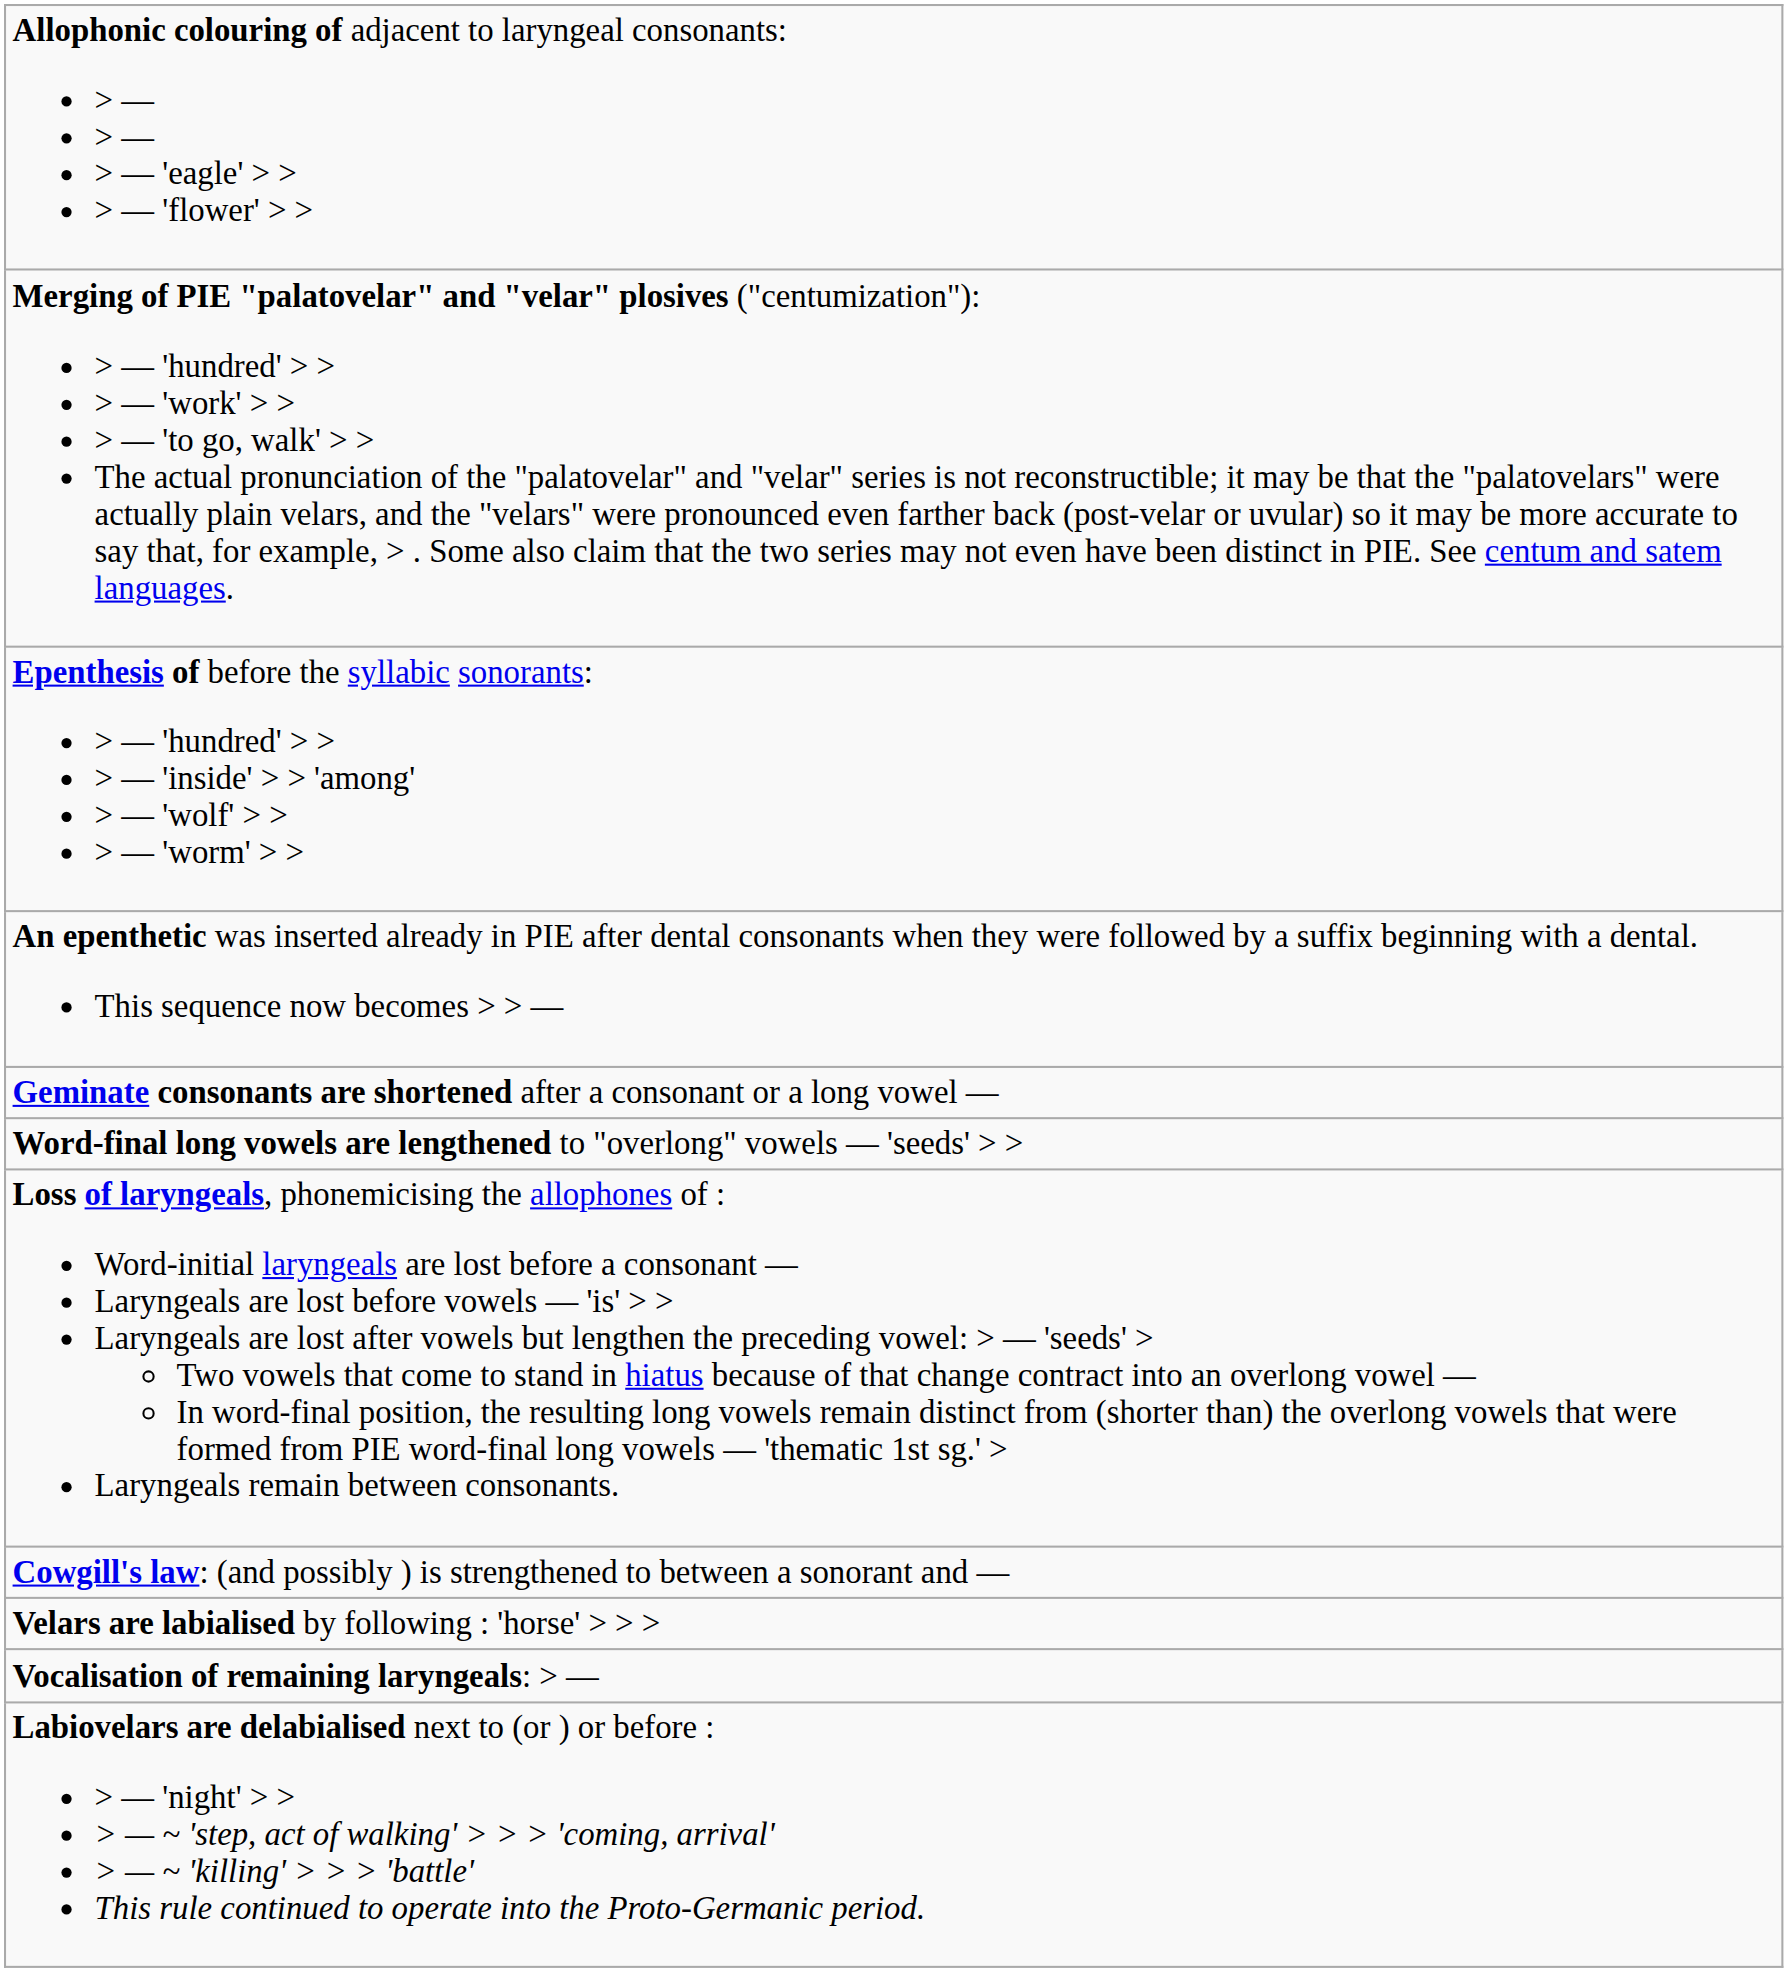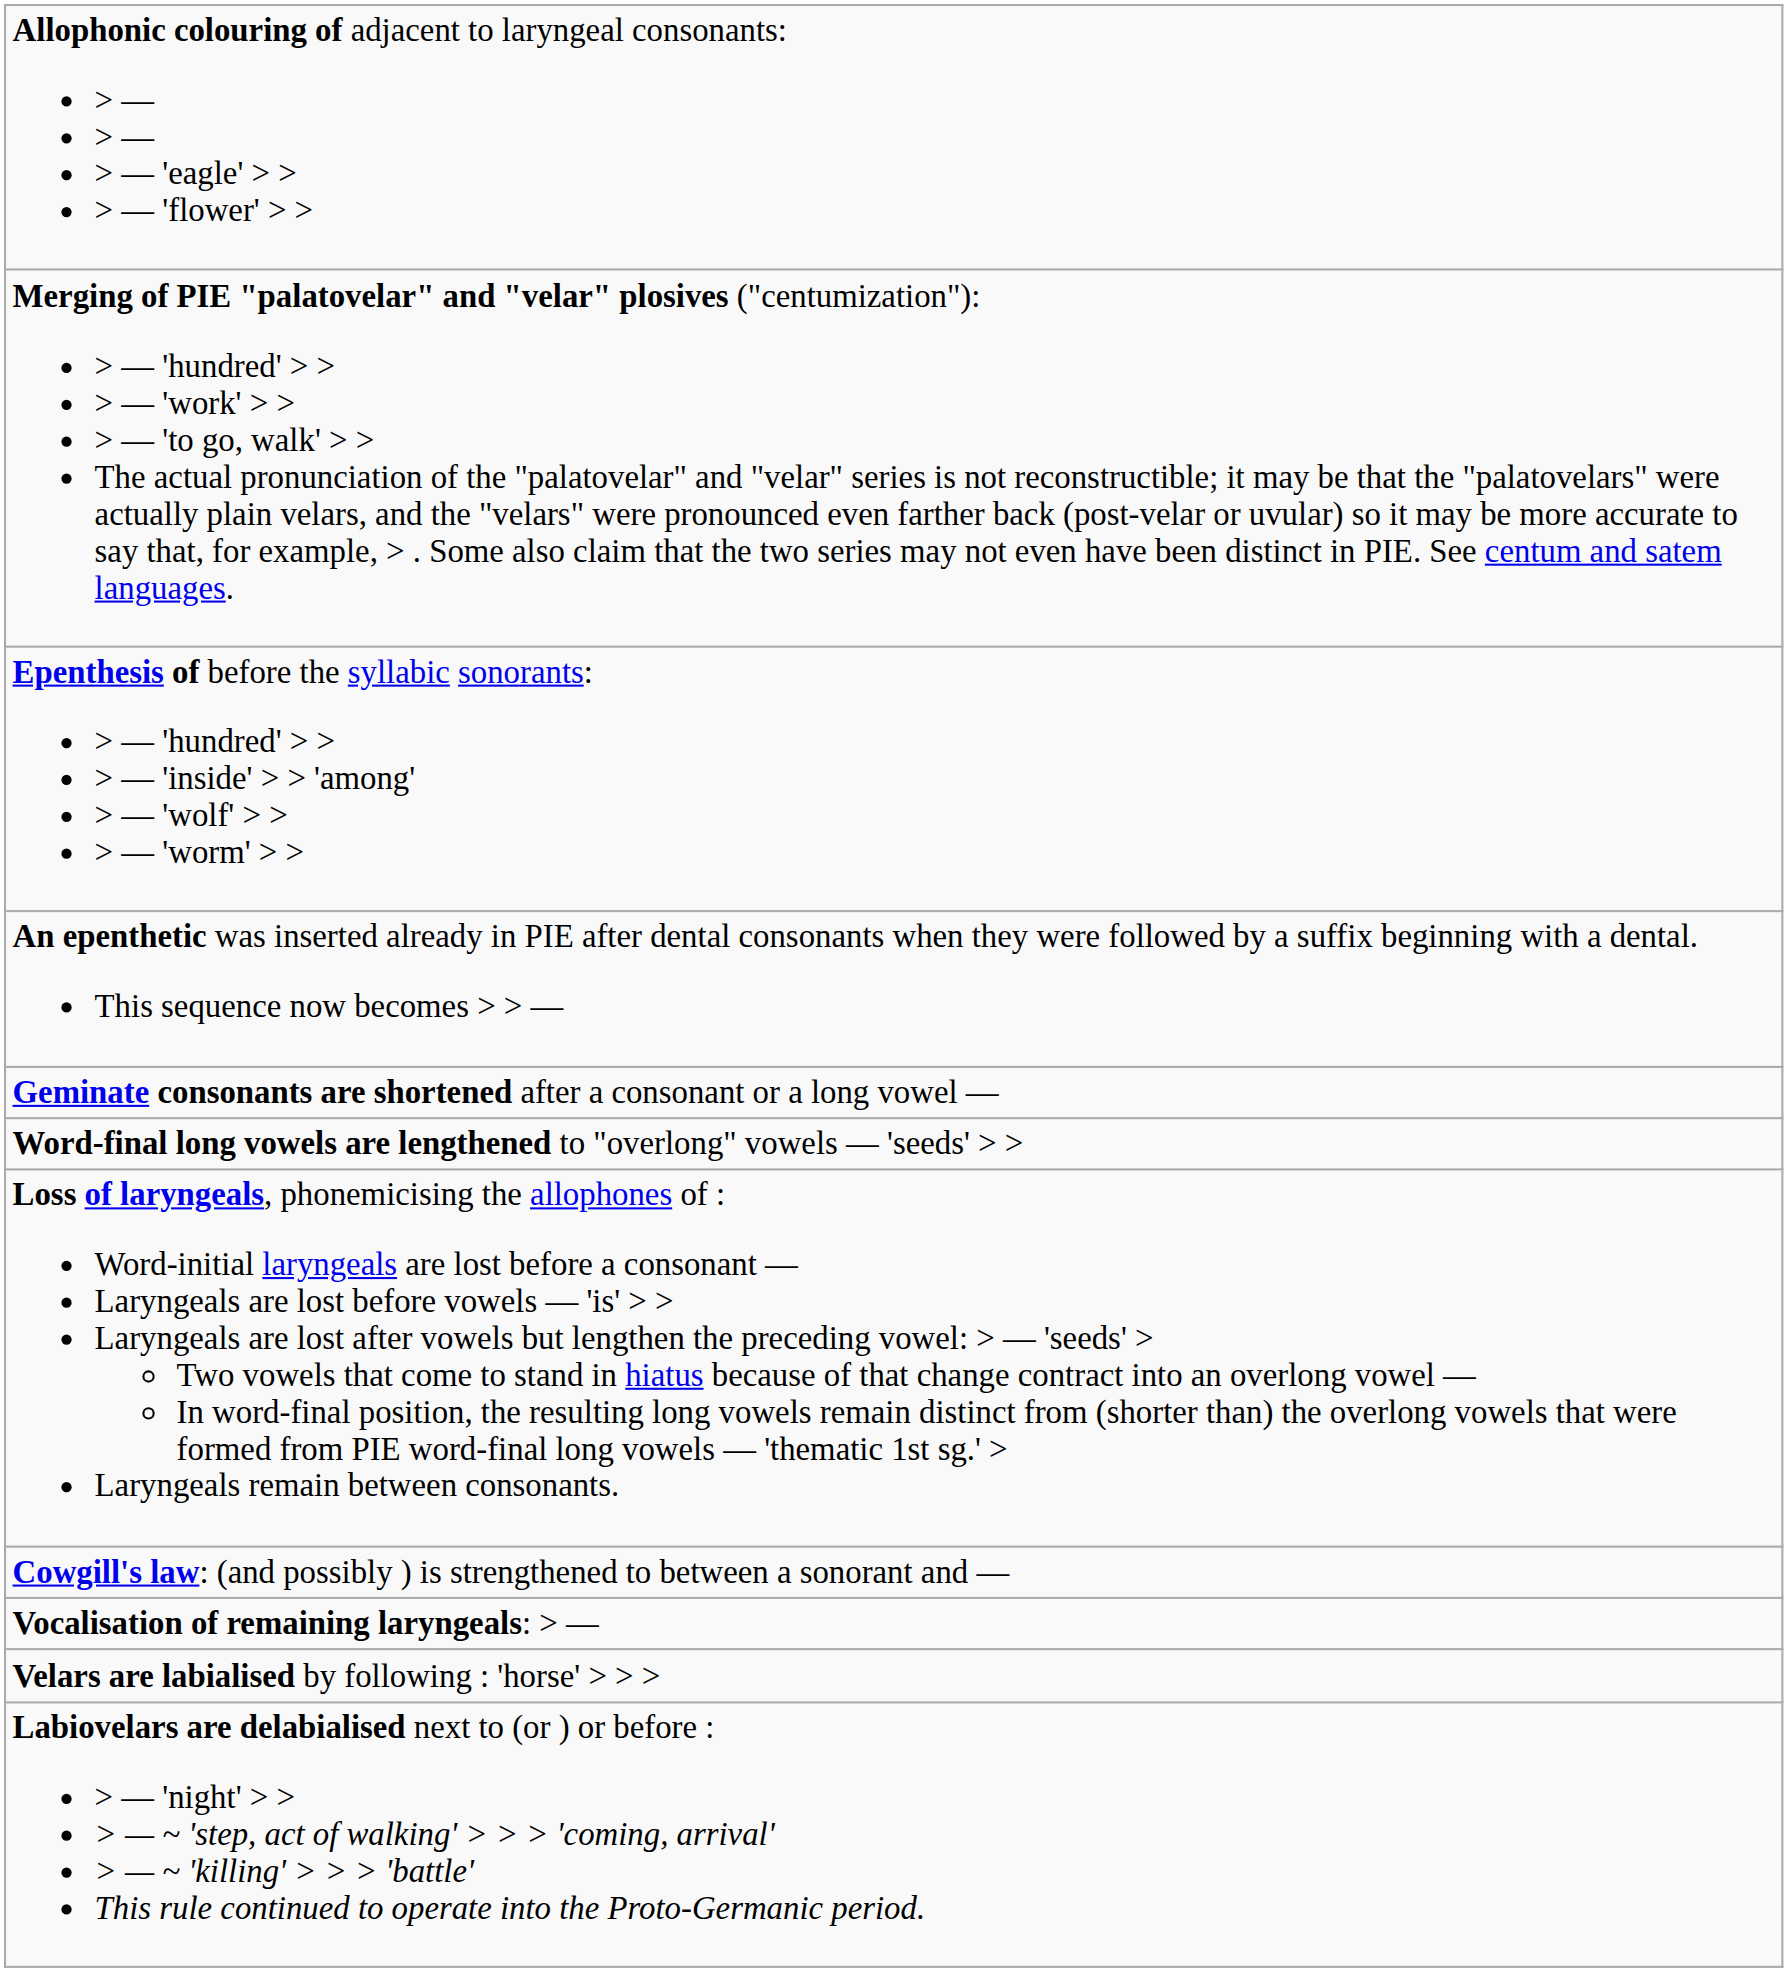(336, 1623) Velars are labialised by following : 'horse' > > > -> (306, 1623) Vocalisation of remaining laryngeals: > —
(306, 1675) Vocalisation of remaining laryngeals: > — -> (336, 1675) Velars are labialised by following : 'horse' > > >
